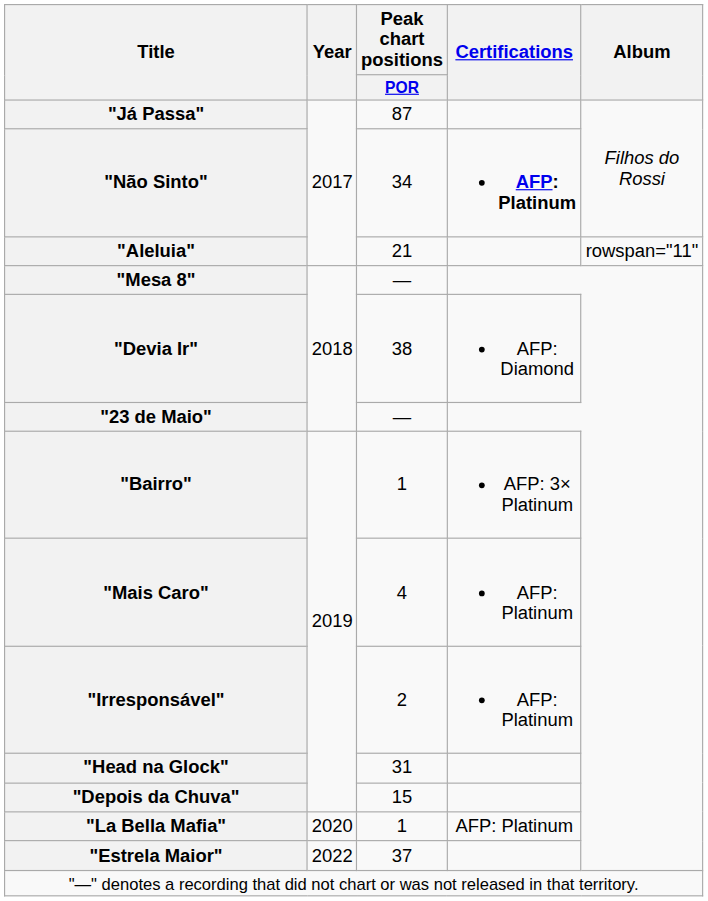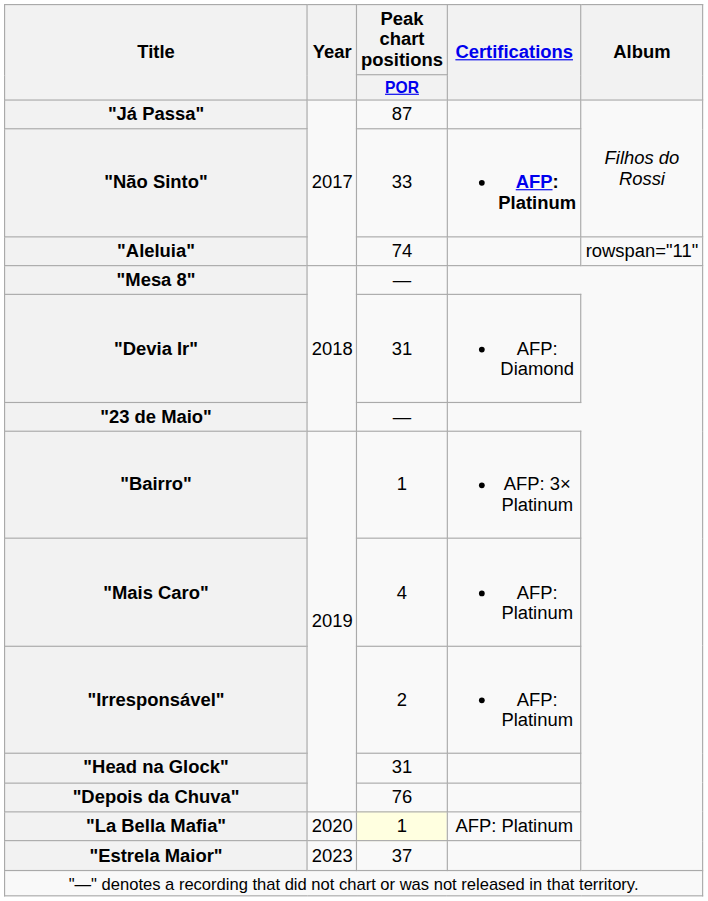(402, 182) 34 -> (402, 182) 33
(402, 250) 21 -> (402, 250) 74
(402, 348) 38 -> (402, 348) 31
(402, 797) 15 -> (402, 797) 76
(402, 826) no background -> (402, 826) lightyellow background
(332, 855) 2022 -> (332, 855) 2023
